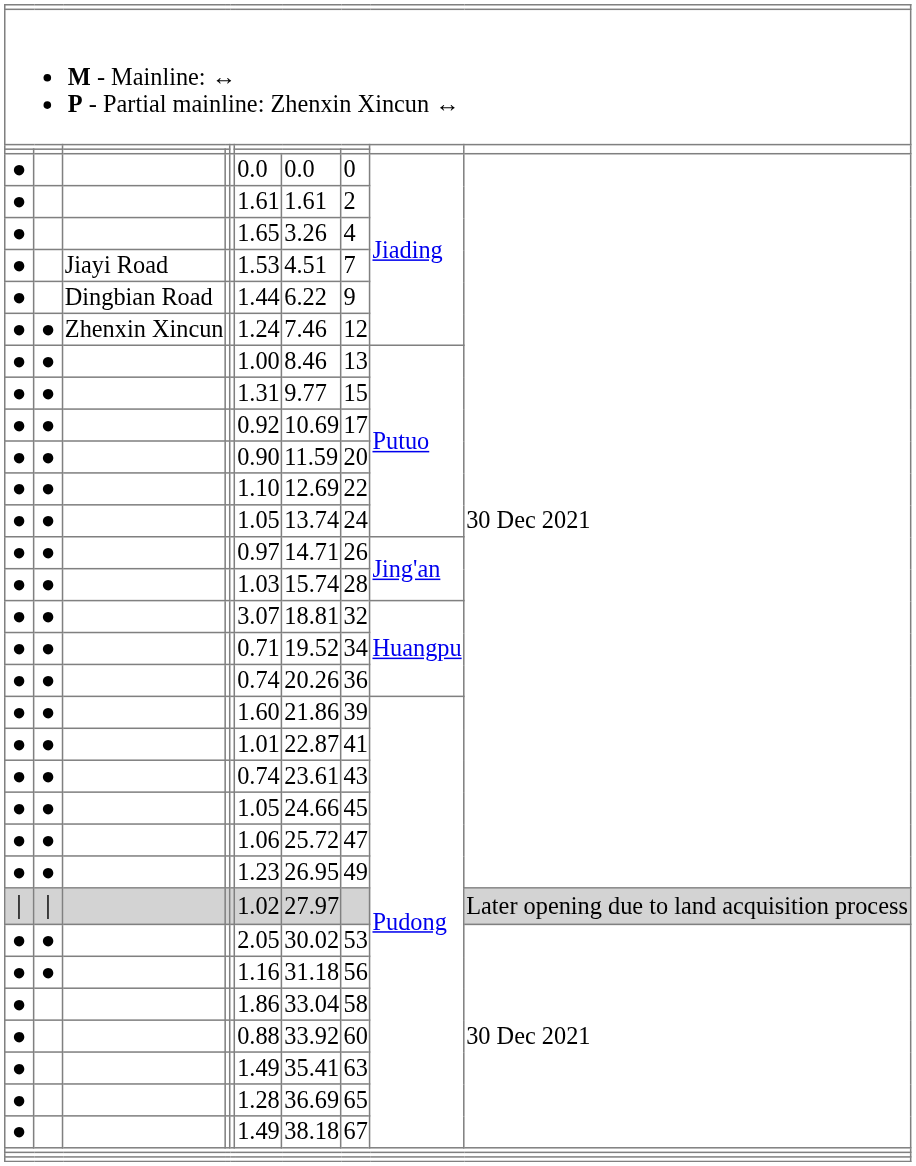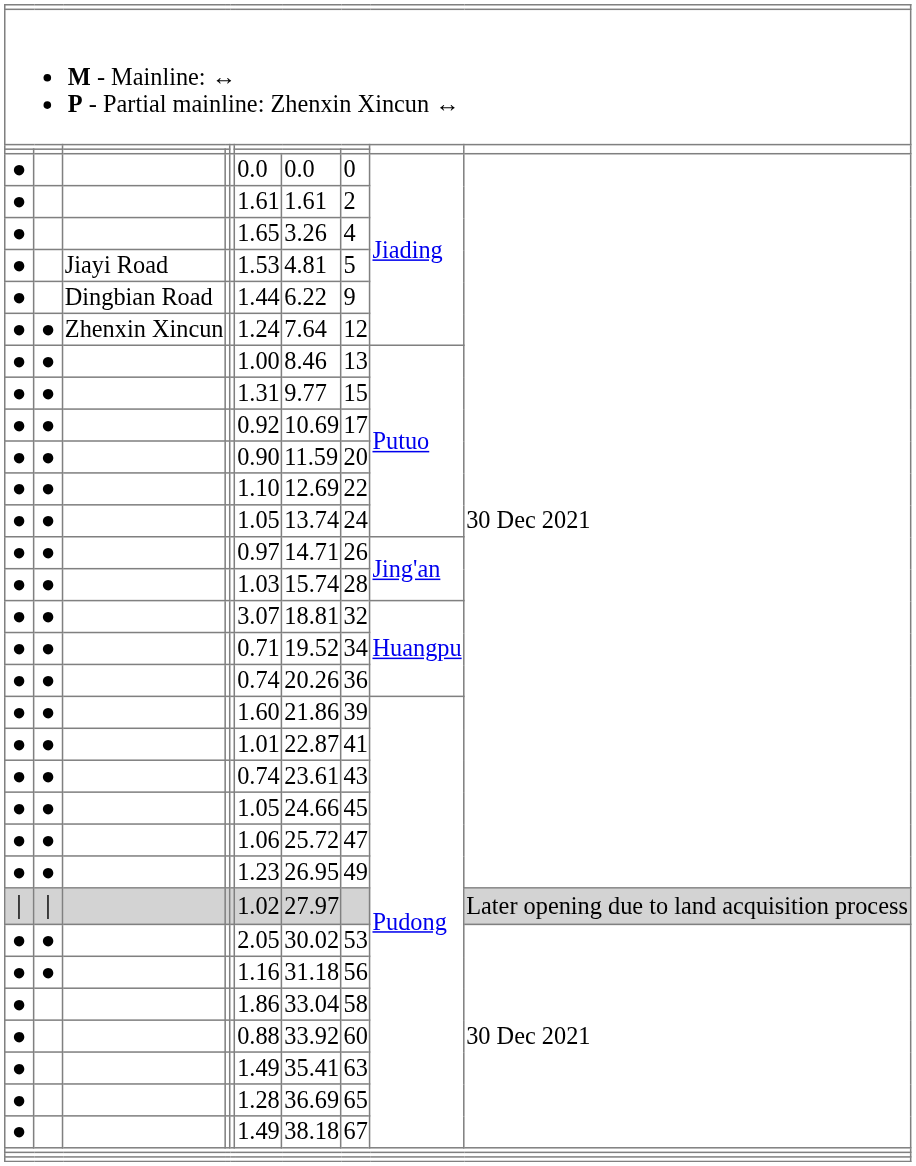(306, 265) 4.51 -> (306, 265) 4.81
(350, 265) 7 -> (350, 265) 5
(306, 329) 7.46 -> (306, 329) 7.64
